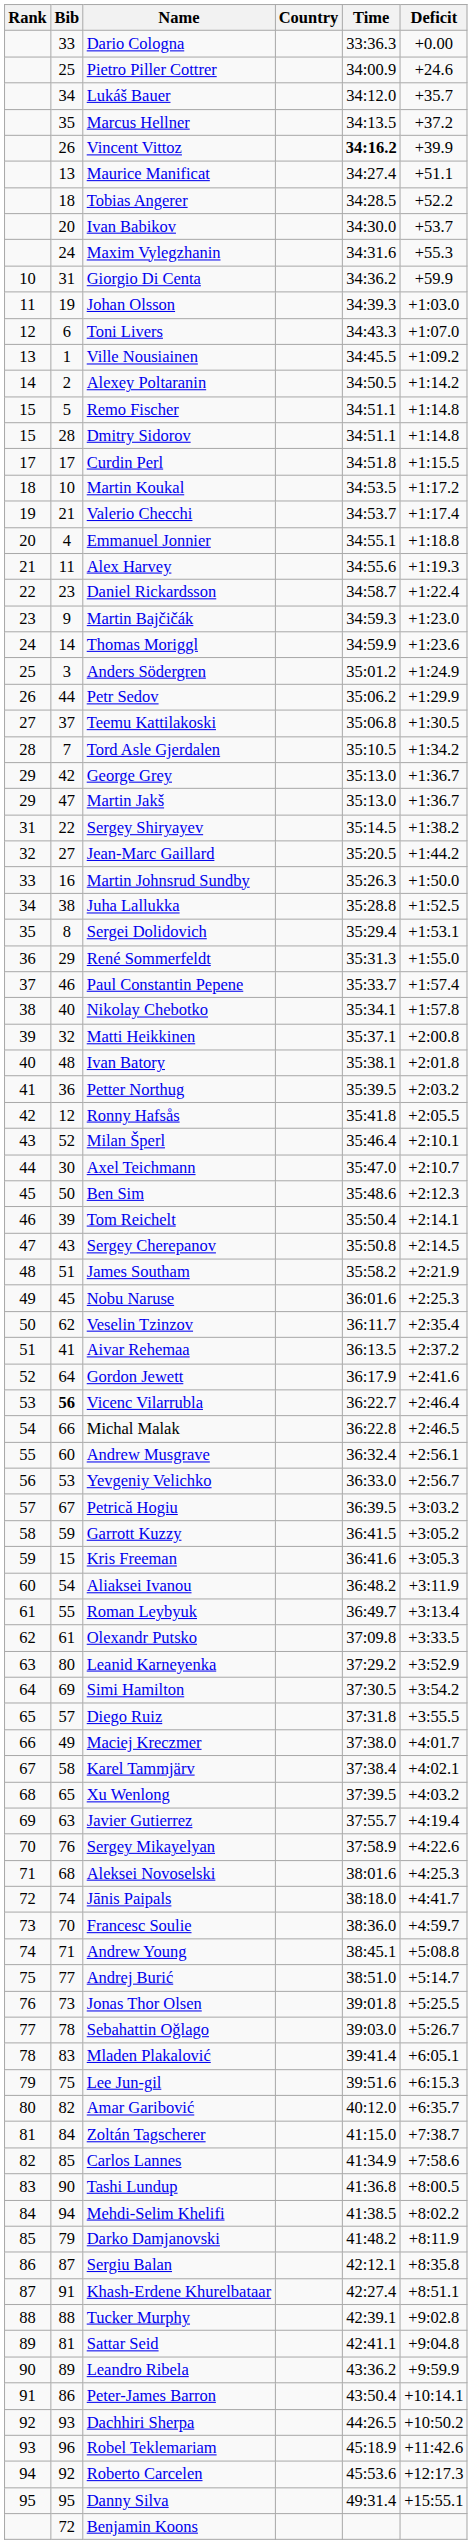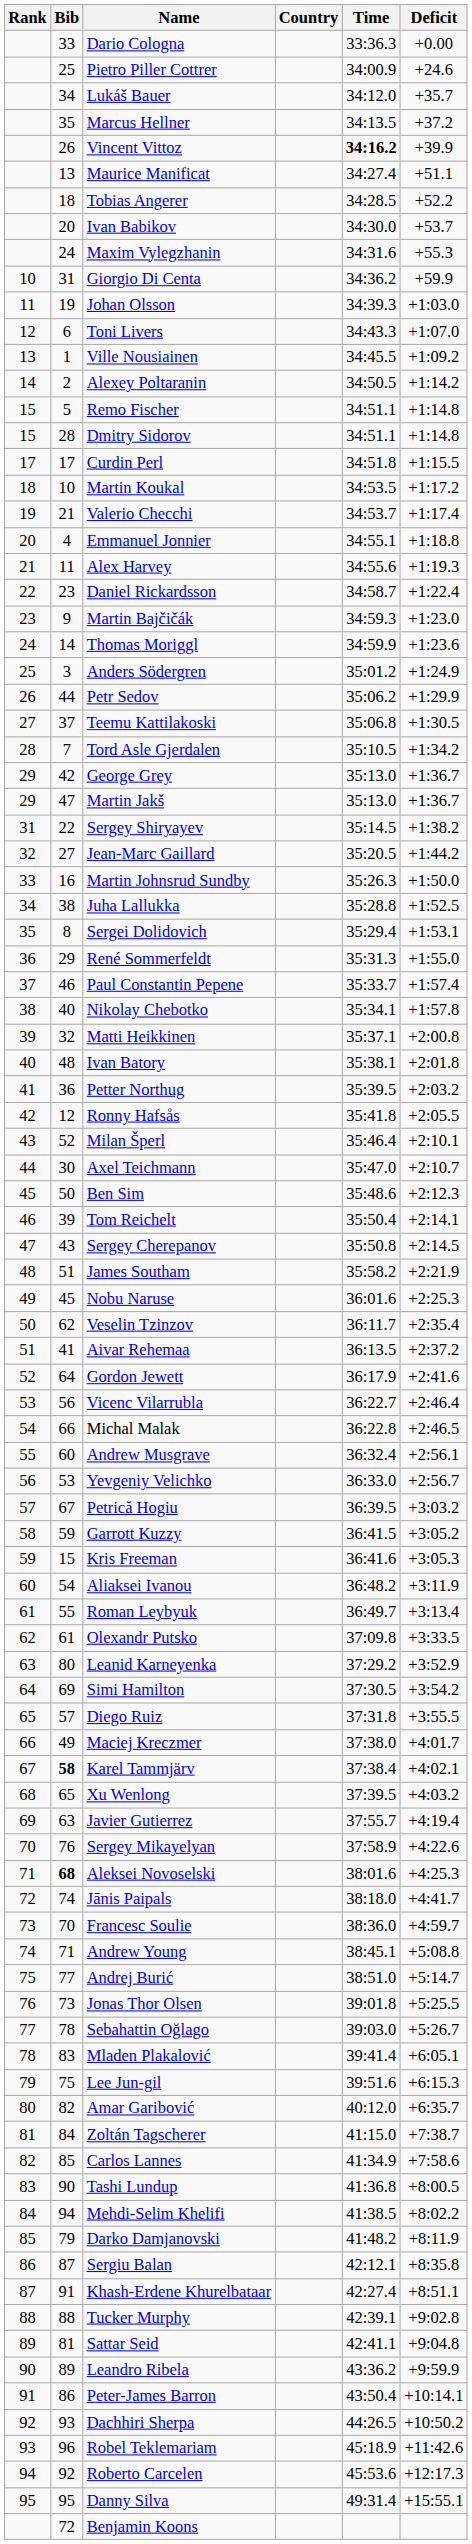(67, 1402) bold -> (67, 1402) normal
(67, 1768) normal -> (67, 1768) bold
(67, 1873) normal -> (67, 1873) bold
